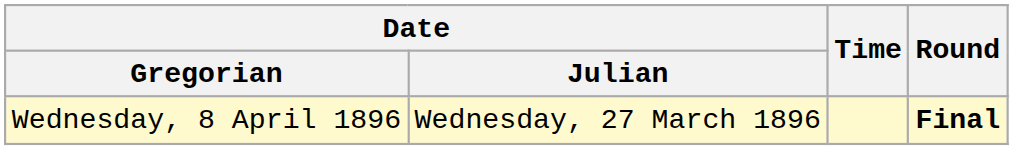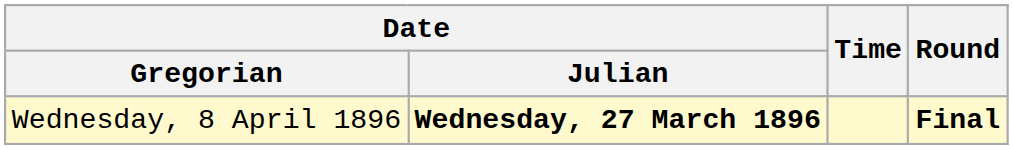(618, 120) normal -> (618, 120) bold
